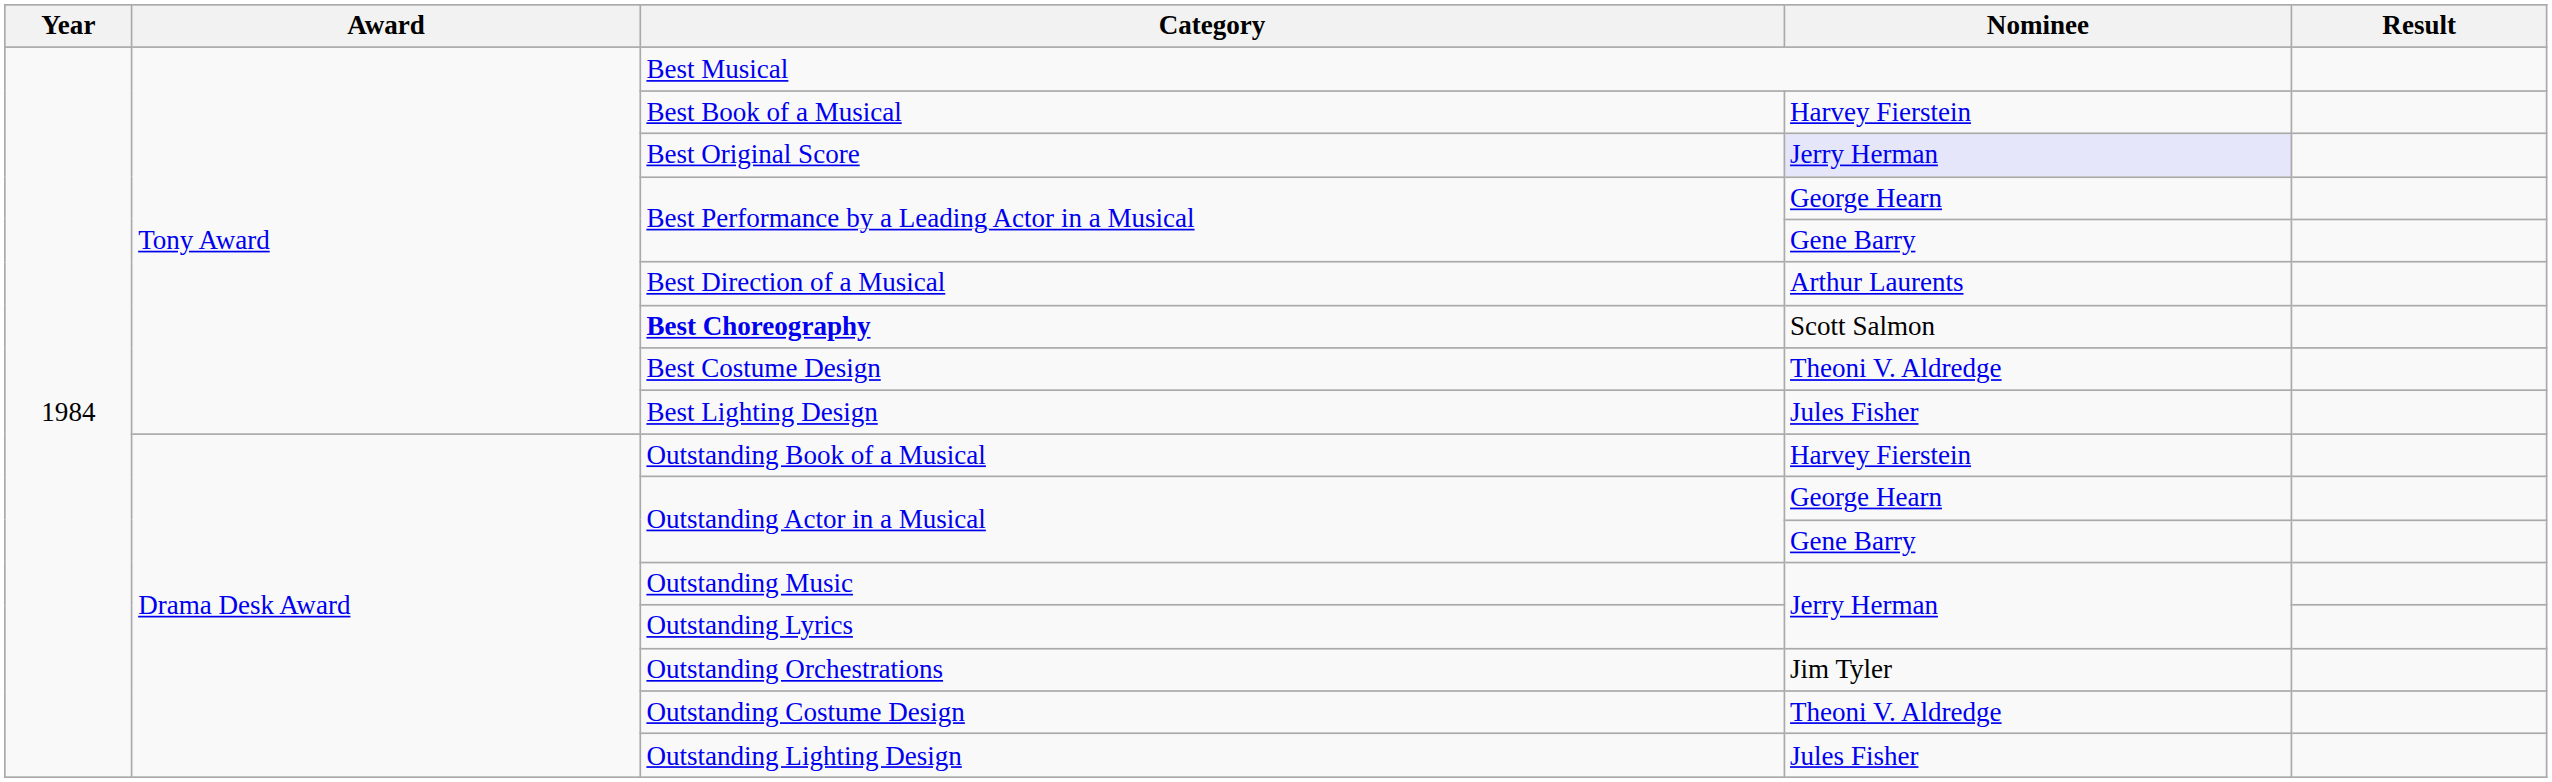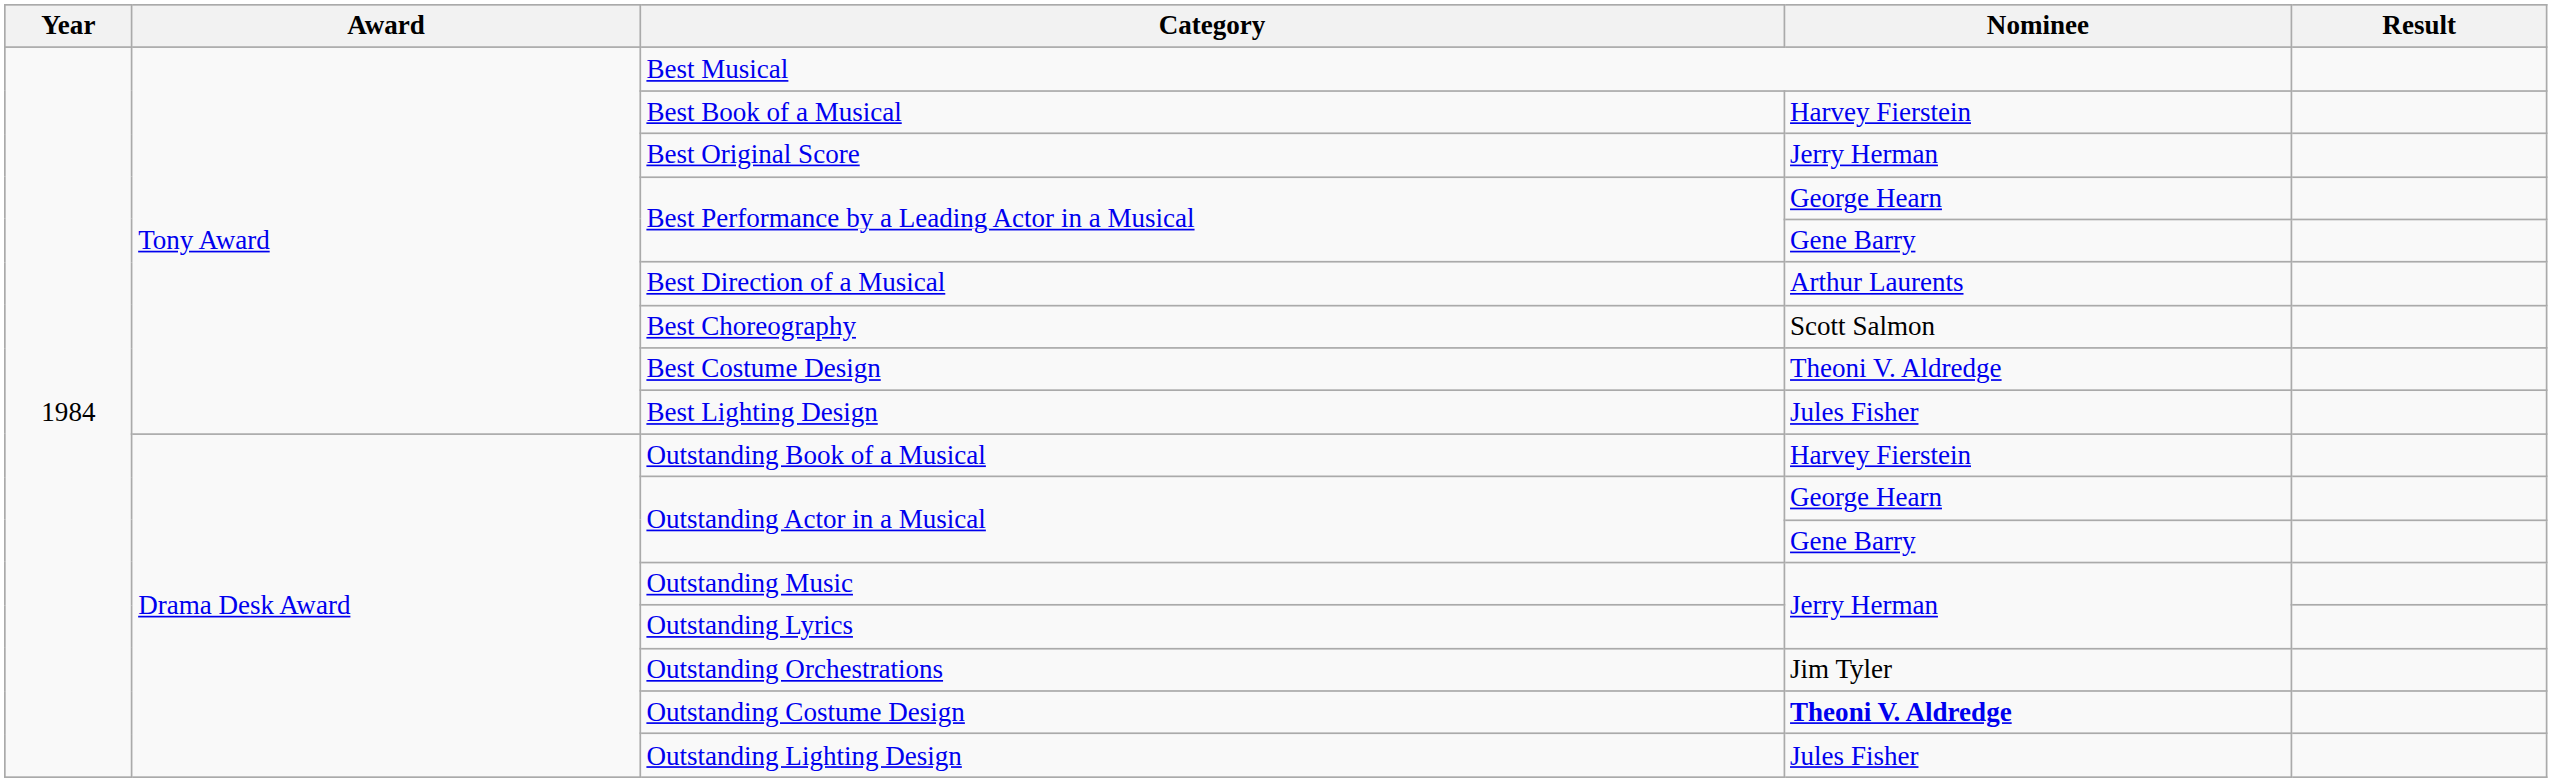(1864, 154) lavender background -> (1864, 154) no background
(758, 326) bold -> (751, 326) normal
(1896, 712) normal -> (1901, 712) bold
